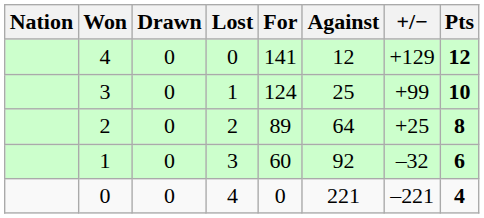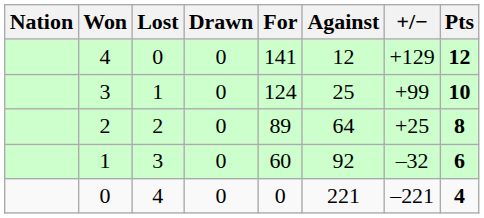columns swapped: (169, 21) <-> (233, 21)
